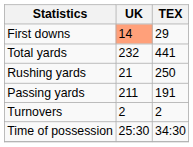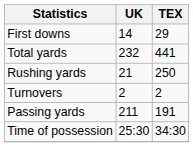(125, 34) lightsalmon background -> (125, 34) no background
rows swapped: (46, 92) <-> (35, 112)
